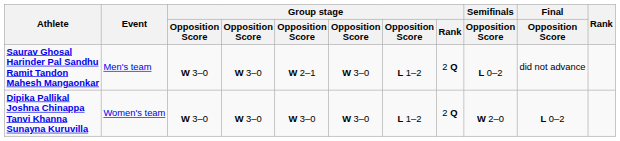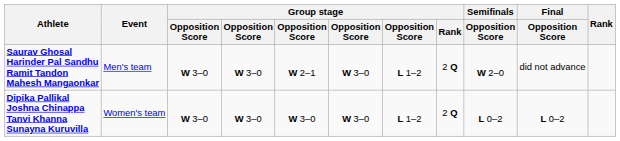(490, 73) L 0–2 -> (490, 73) W 2–0
(490, 119) W 2–0 -> (490, 119) L 0–2
